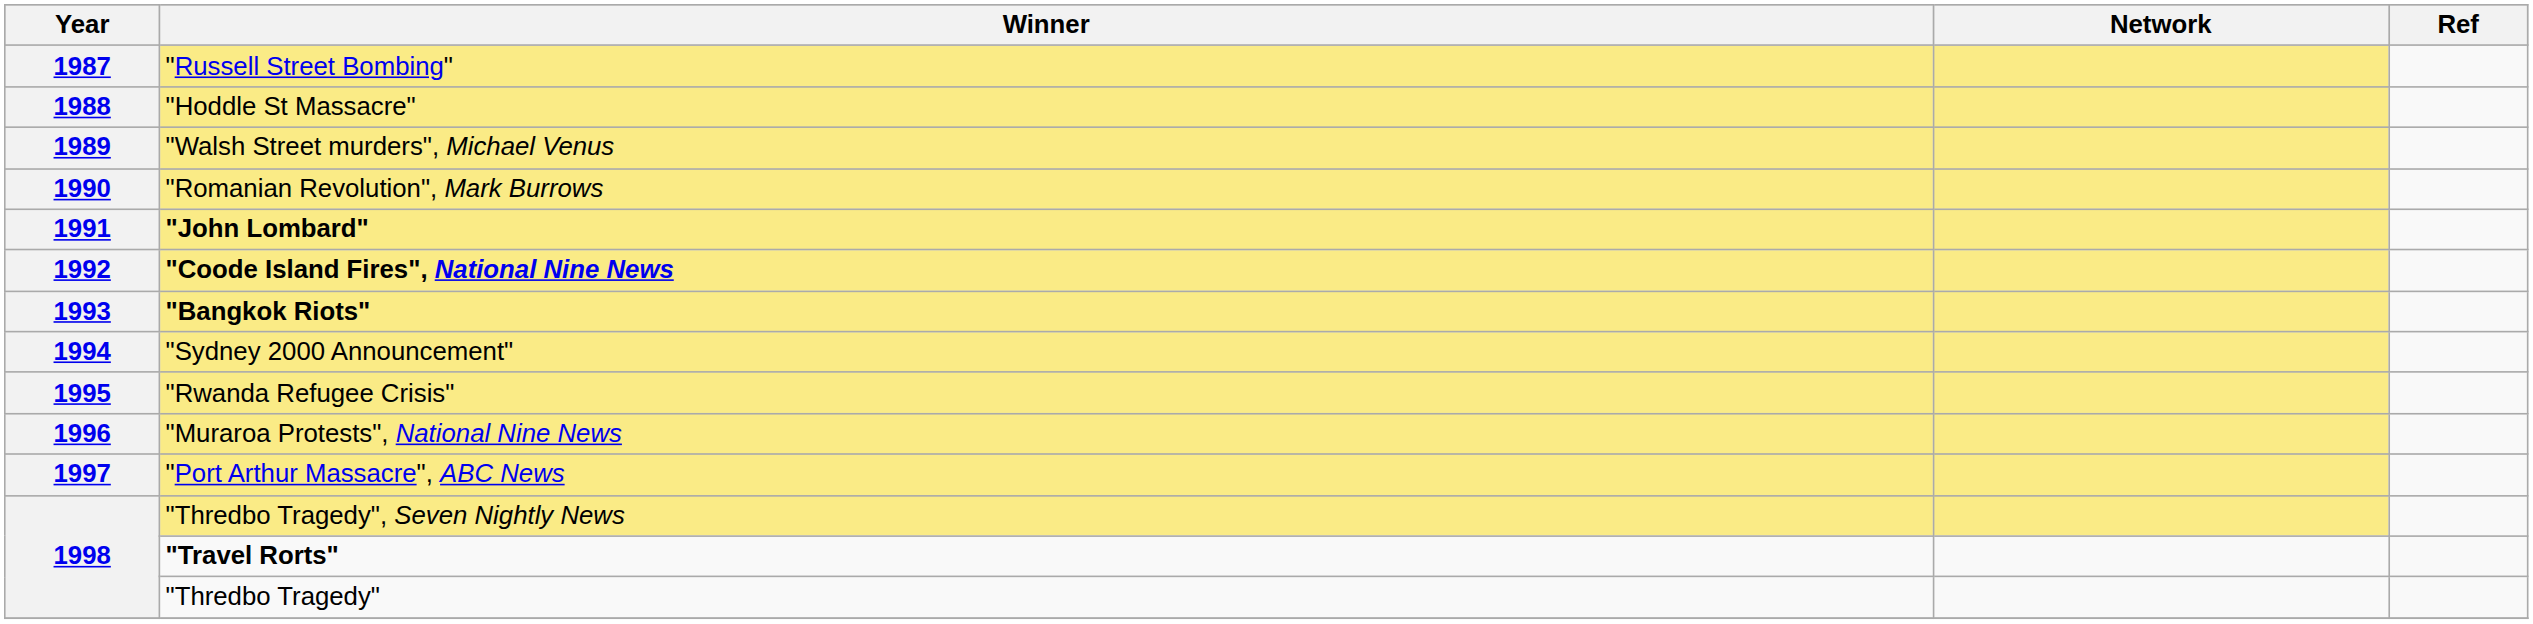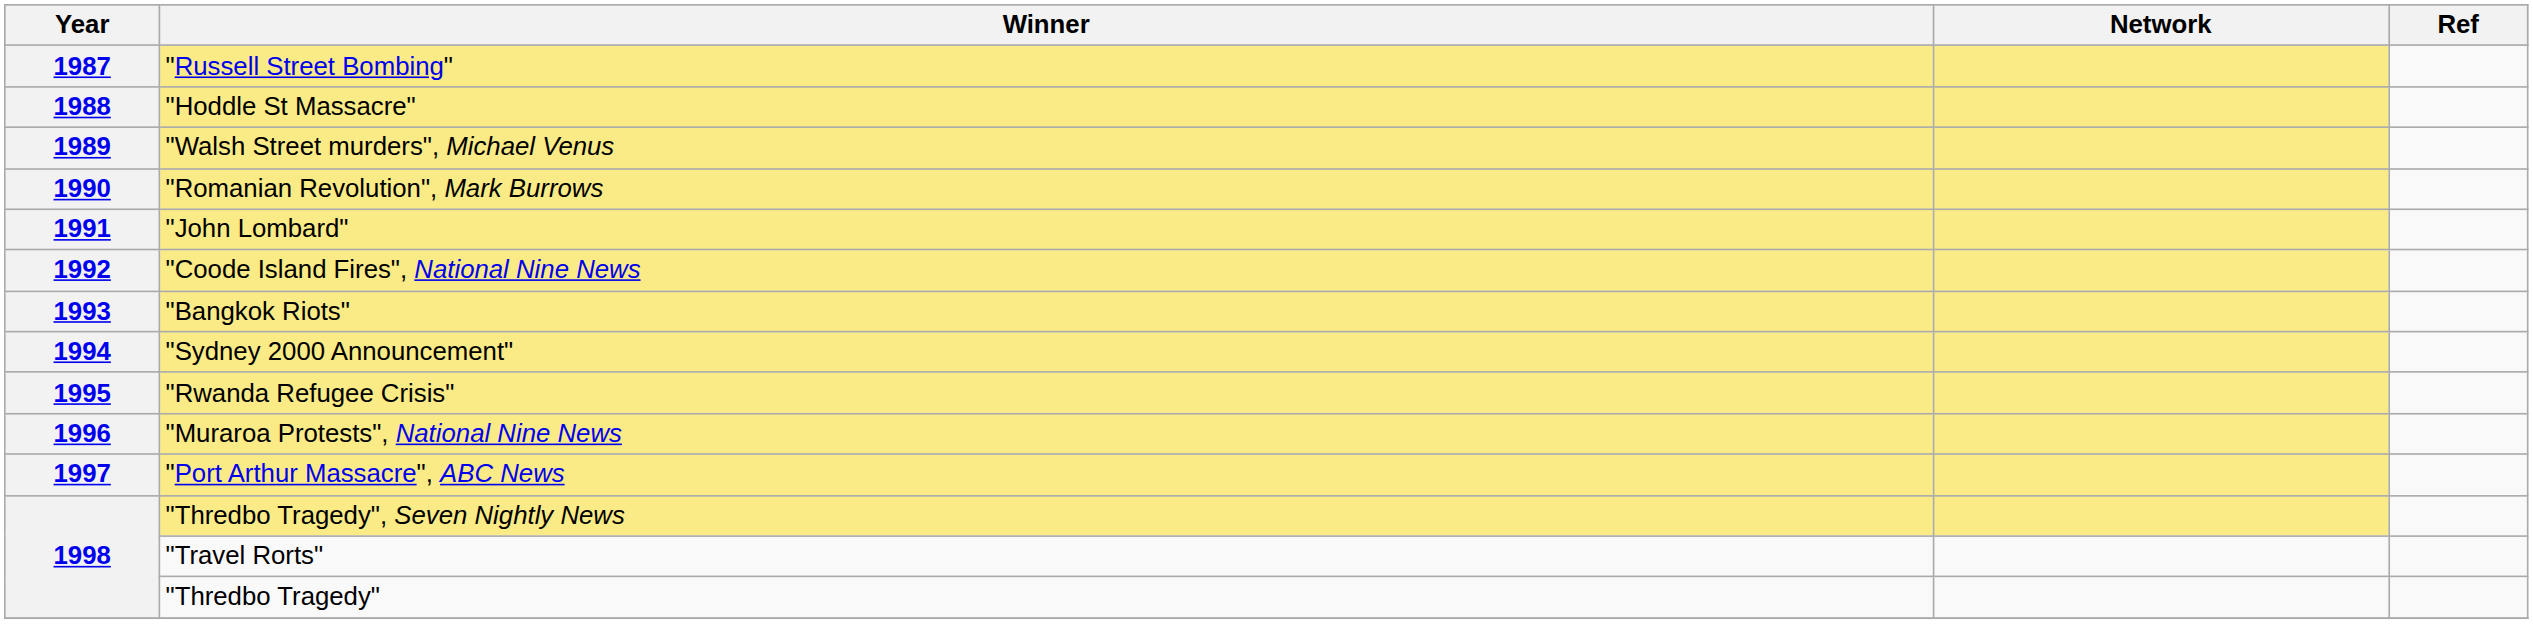(267, 229) bold -> (257, 229) normal
(420, 270) bold -> (403, 270) normal
(268, 310) bold -> (258, 310) normal
(252, 556) bold -> (244, 556) normal
